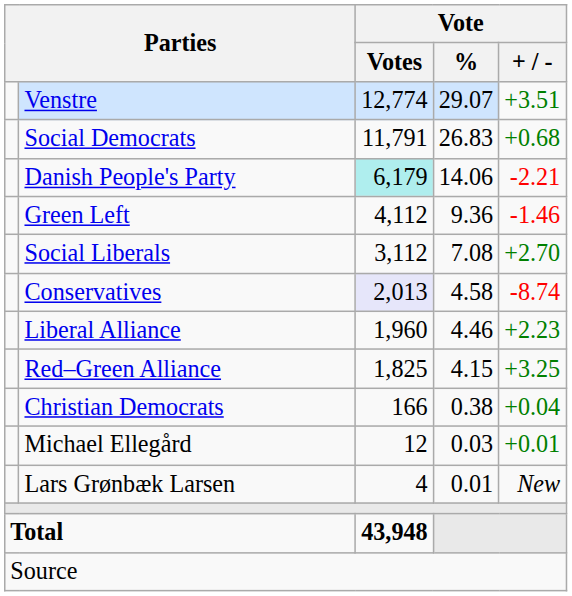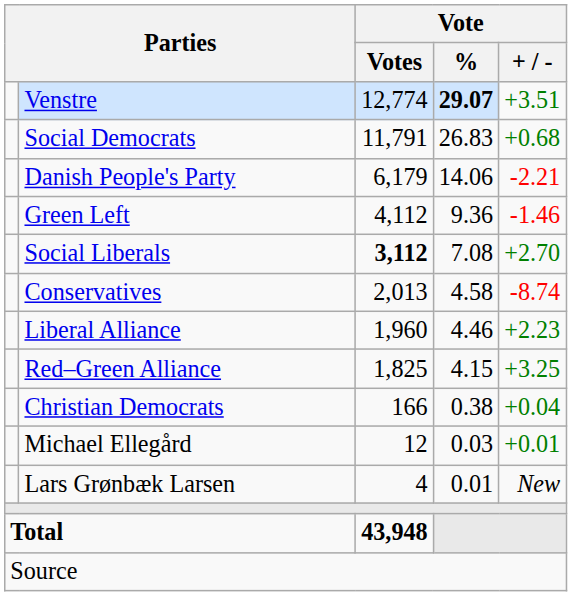(466, 100) normal -> (466, 100) bold
(400, 176) paleturquoise background -> (400, 176) no background
(401, 253) normal -> (401, 253) bold
(400, 291) lavender background -> (400, 291) no background
